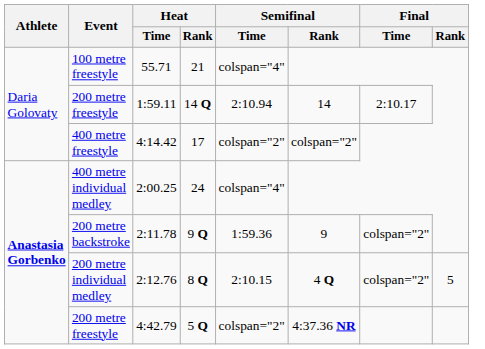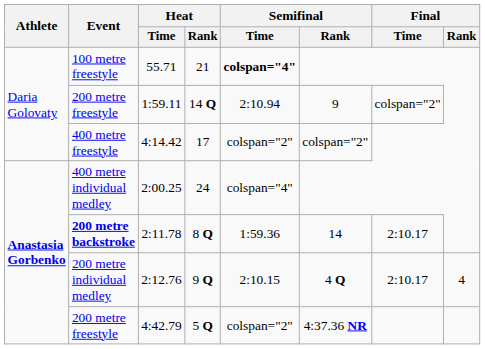(252, 66) normal -> (260, 66) bold
(324, 104) 14 -> (335, 104) 9
(396, 104) 2:10.17 -> (408, 104) colspan="2"
(101, 234) normal -> (103, 234) bold
(198, 234) 9 Q -> (203, 234) 8 Q
(324, 234) 9 -> (335, 234) 14
(396, 234) colspan="2" -> (408, 234) 2:10.17
(198, 280) 8 Q -> (203, 280) 9 Q
(396, 280) colspan="2" -> (408, 280) 2:10.17
(450, 280) 5 -> (462, 280) 4
